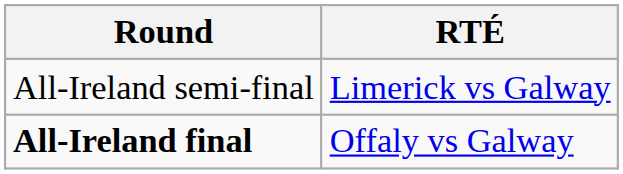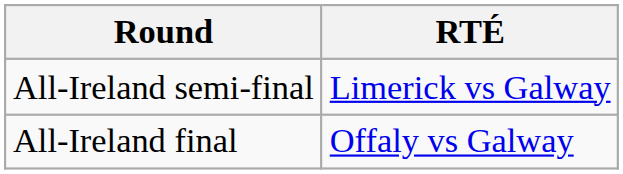(133, 140) bold -> (125, 140) normal
